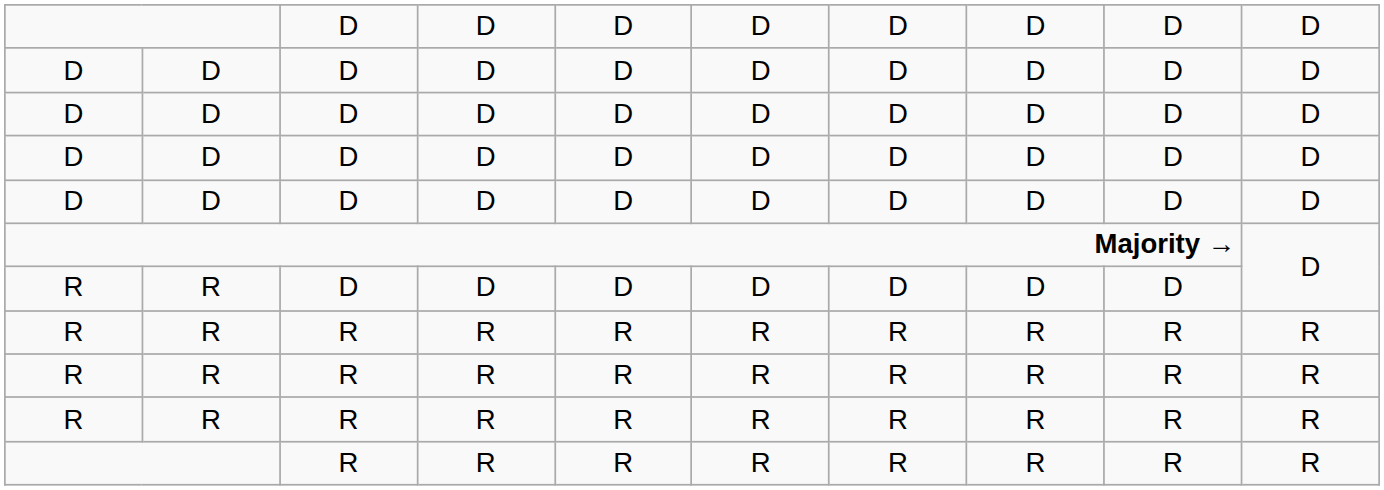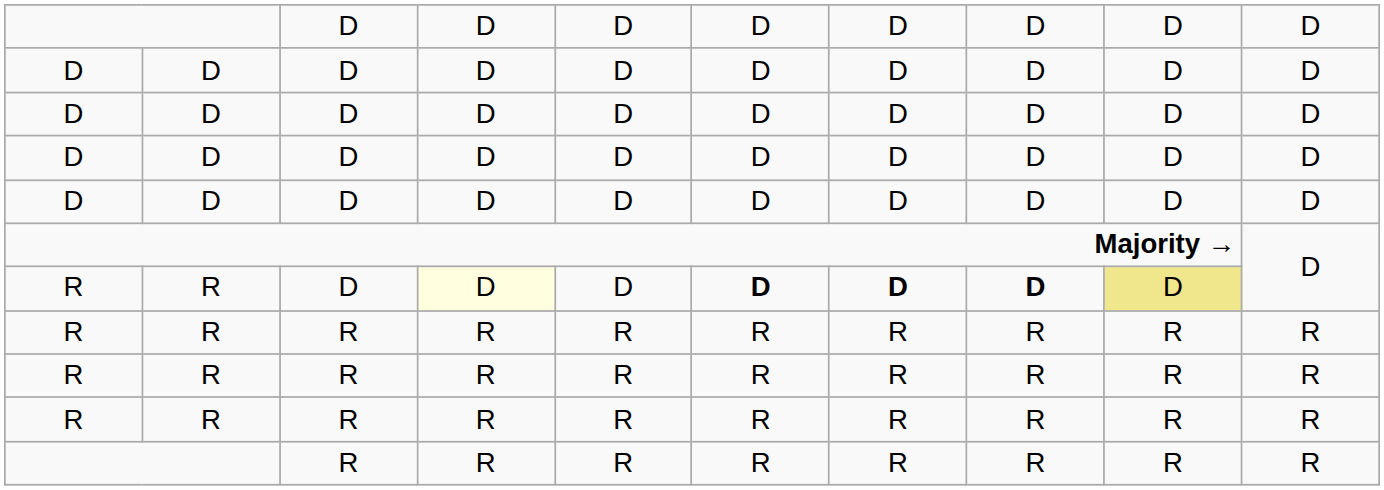(486, 288) no background -> (486, 288) lightyellow background
(761, 288) normal -> (761, 288) bold
(898, 288) normal -> (898, 288) bold
(1035, 288) normal -> (1035, 288) bold
(1173, 288) no background -> (1173, 288) khaki background
